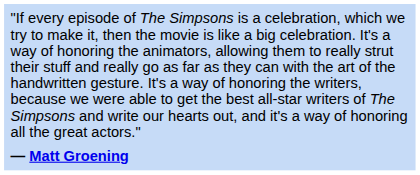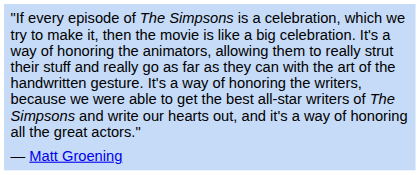(70, 156) bold -> (66, 156) normal
